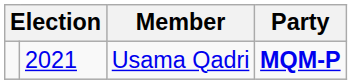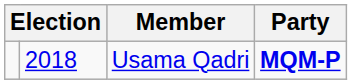(51, 60) 2021 -> (51, 60) 2018
